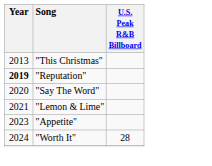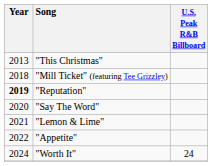+ row: (102, 76)
(19, 122) 2023 -> (19, 138) 2022
(125, 138) 28 -> (189, 153) 24
